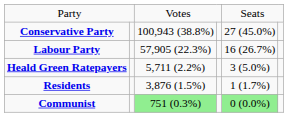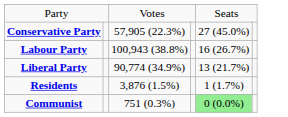(175, 31) 100,943 (38.8%) -> (149, 31) 57,905 (22.3%)
(175, 49) 57,905 (22.3%) -> (149, 49) 100,943 (38.8%)
+ row: (54, 67)
- row: (67, 67)
(175, 103) lightgreen background -> (149, 103) no background
